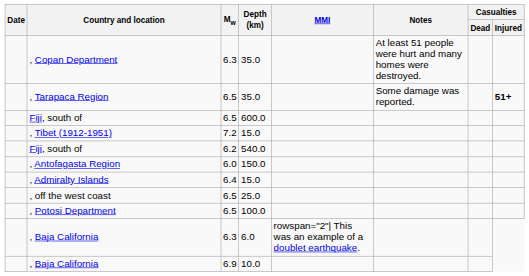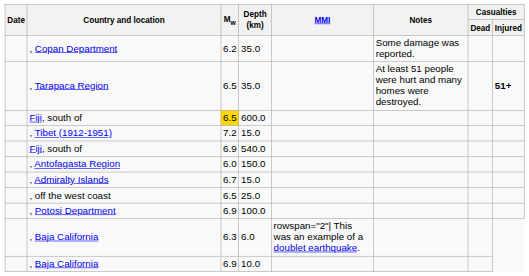(230, 59) 6.3 -> (230, 48) 6.2
(419, 59) At least 51 people were hurt and many homes were destroyed. -> (417, 48) Some damage was reported.
(417, 97) Some damage was reported. -> (419, 86) At least 51 people were hurt and many homes were destroyed.
(230, 118) no background -> (230, 118) gold background
(230, 149) 6.2 -> (230, 149) 6.9
(230, 179) 6.4 -> (230, 179) 6.7
(230, 210) 6.5 -> (230, 210) 6.9
